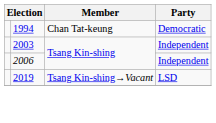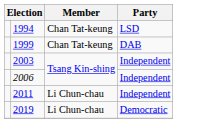(182, 28) Democratic -> (129, 28) LSD
+ row: (23, 45)
+ row: (23, 93)
(100, 77) Tsang Kin-shing→Vacant -> (76, 110) Li Chun-chau
(168, 77) LSD -> (144, 110) Democratic
